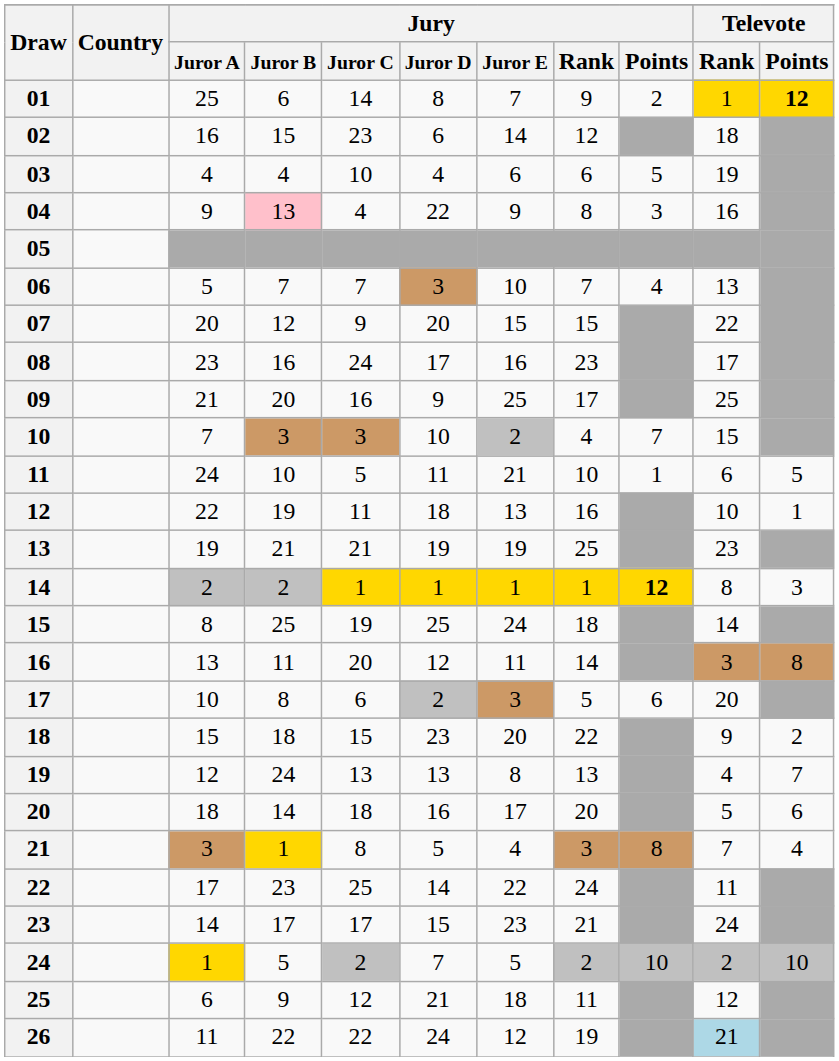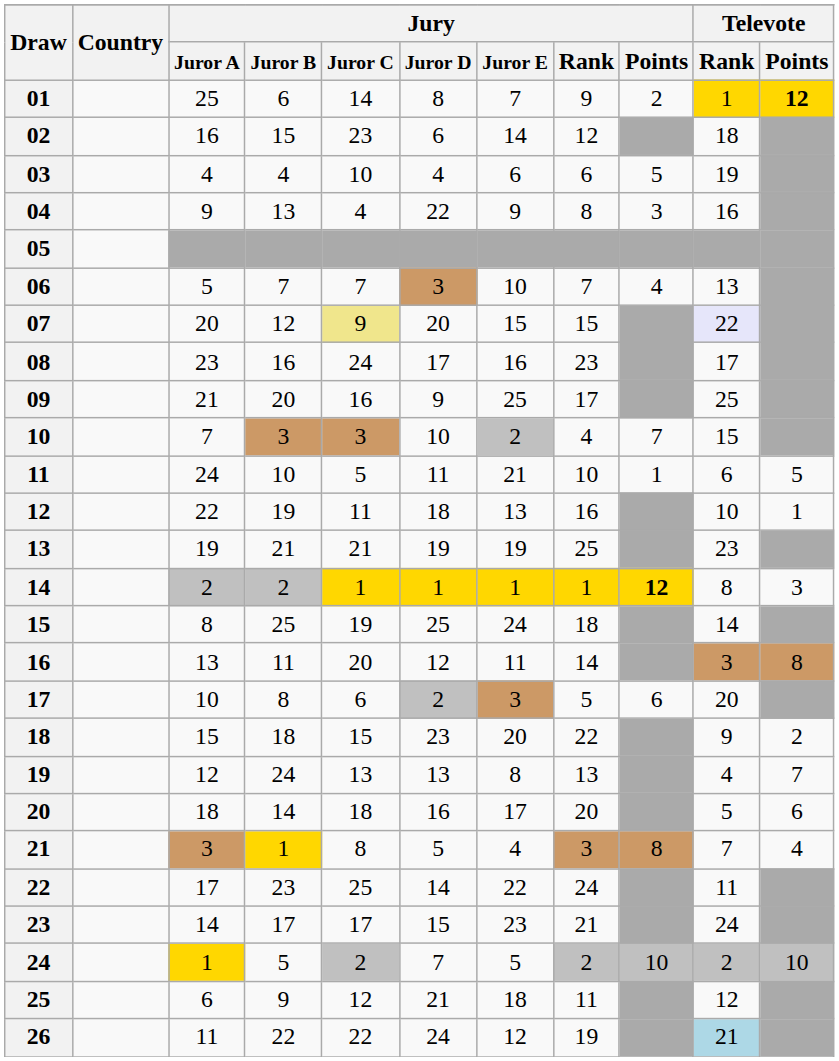(283, 211) pink background -> (283, 211) no background
(360, 323) no background -> (360, 323) khaki background
(727, 323) no background -> (727, 323) lavender background
